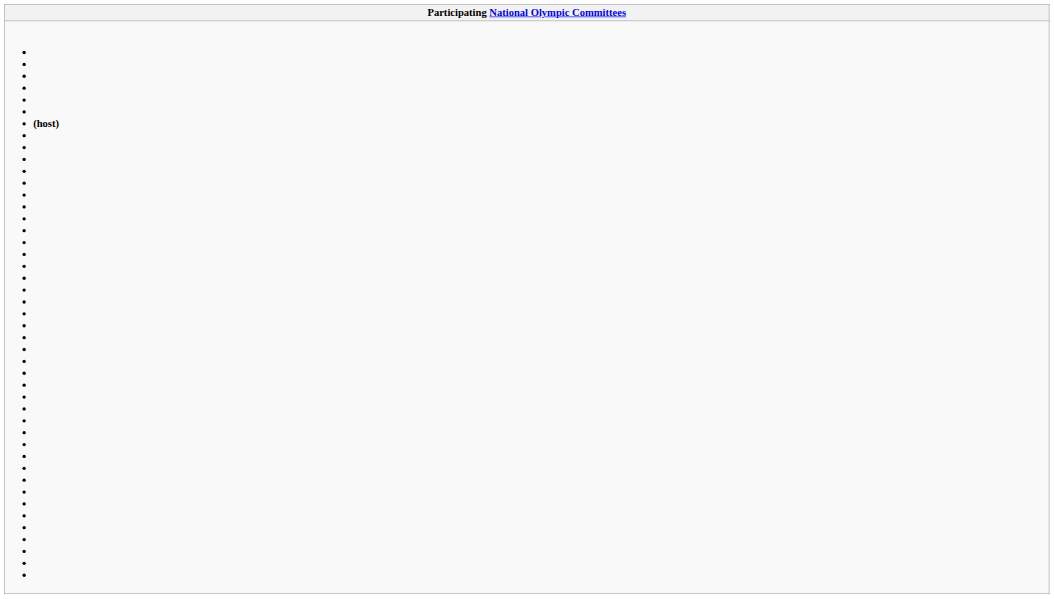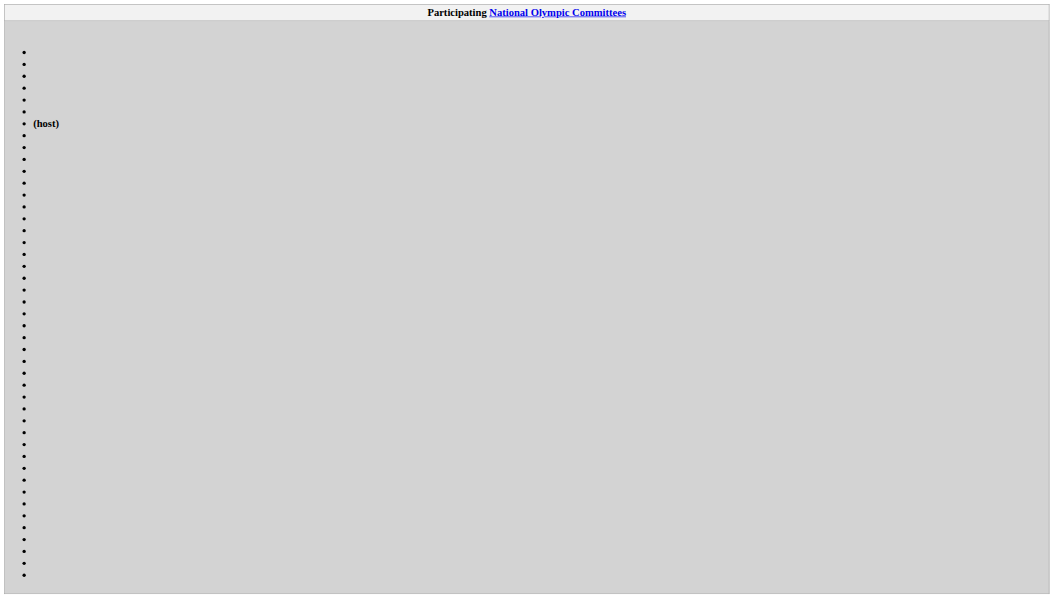(527, 313) no background -> (527, 313) lightgrey background
